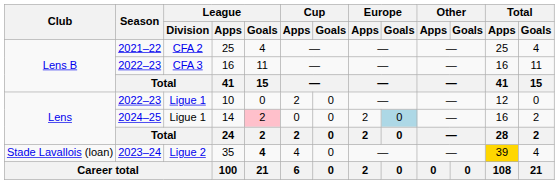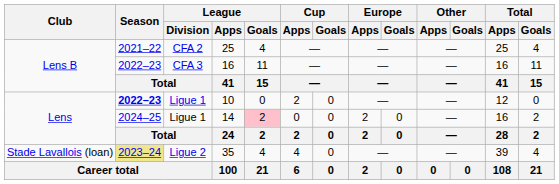(140, 100) normal -> (140, 100) bold
(399, 118) lightblue background -> (399, 118) no background
(140, 153) no background -> (140, 153) khaki background
(262, 153) bold -> (262, 153) normal
(502, 153) gold background -> (502, 153) no background
